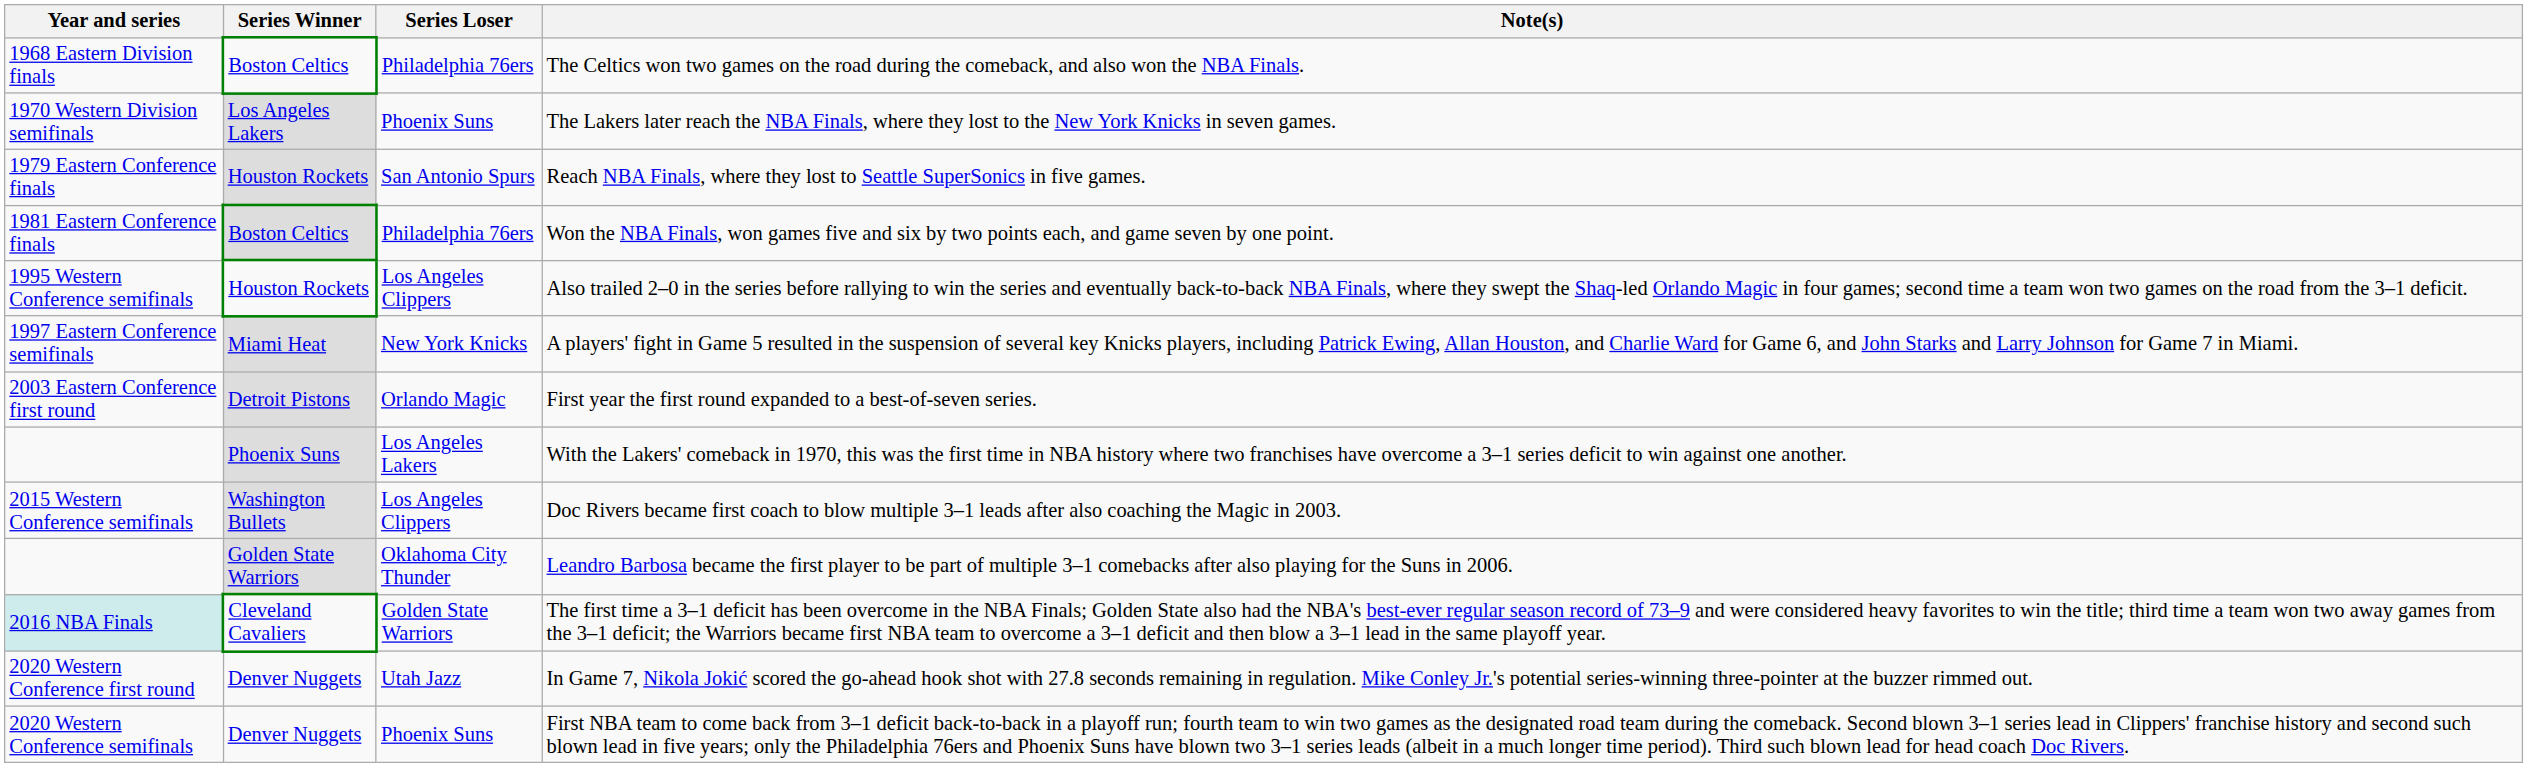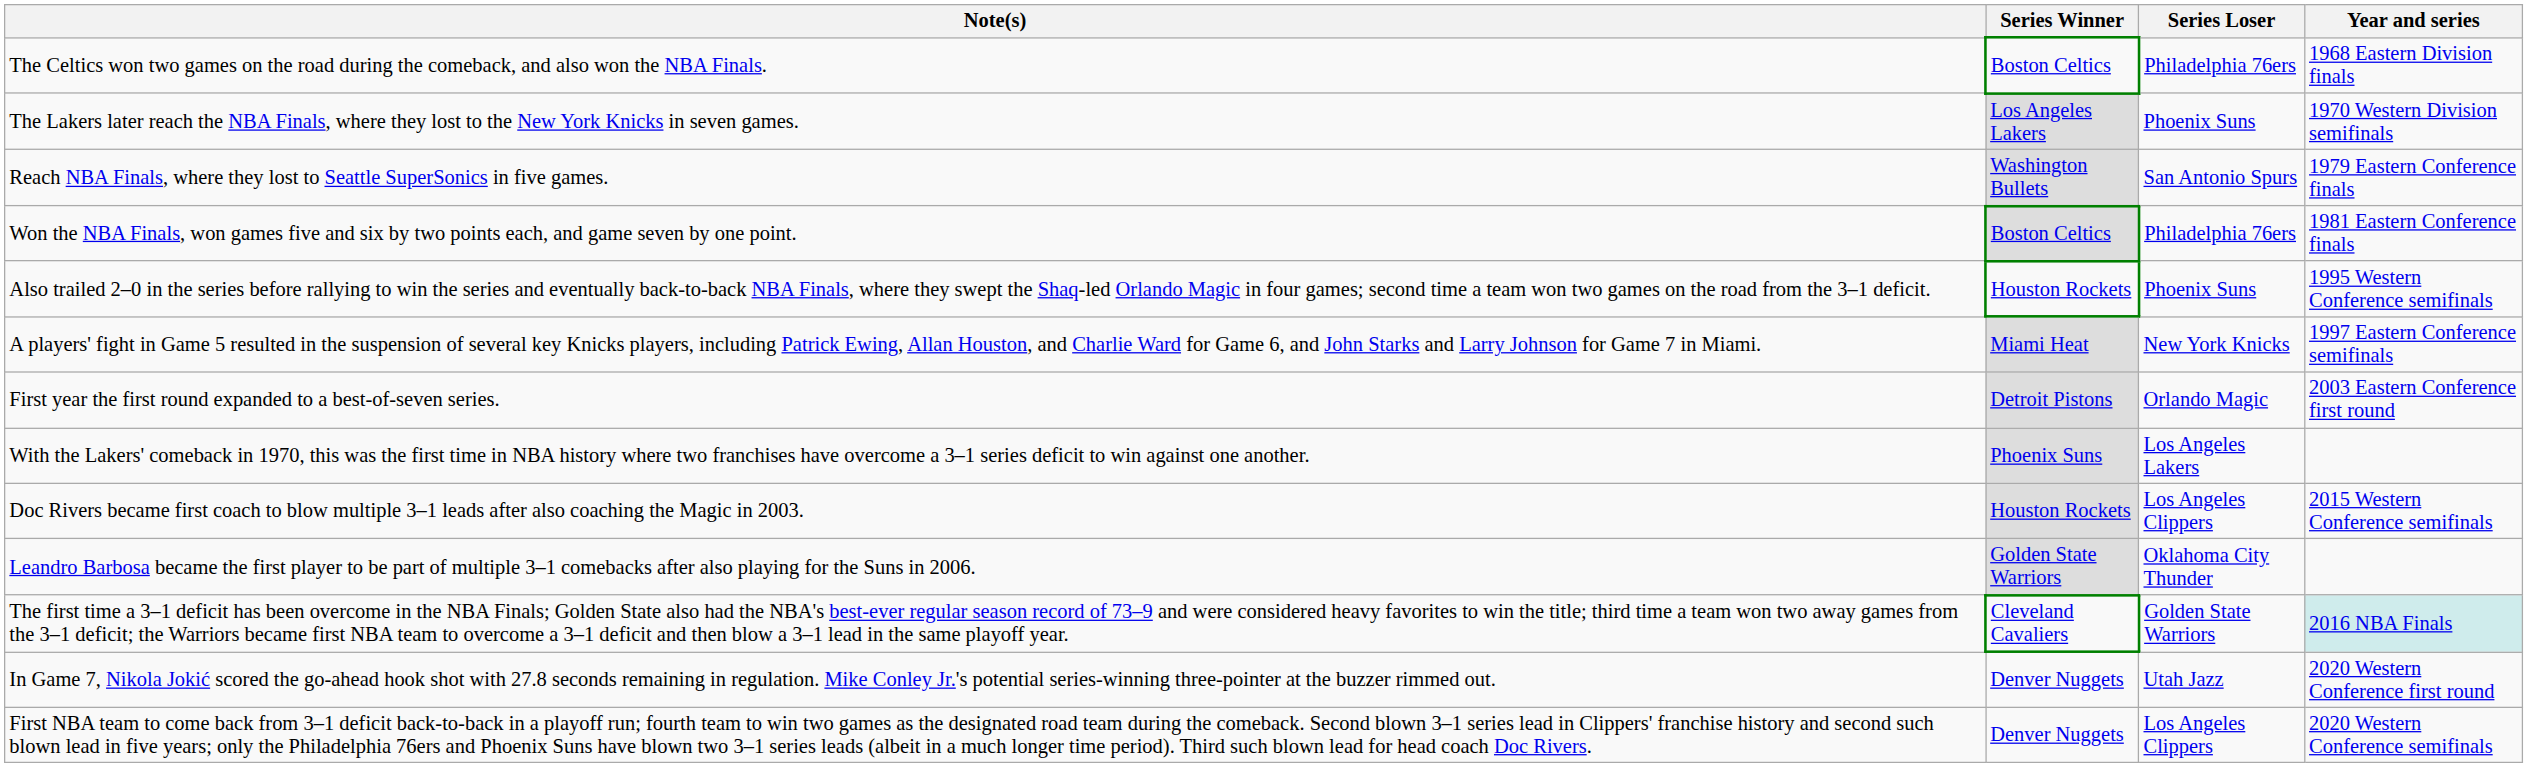columns swapped: (114, 21) <-> (1532, 21)
(298, 176) Houston Rockets -> (2039, 177) Washington Bullets
(433, 288) Los Angeles Clippers -> (2200, 288) Phoenix Suns
(276, 510) Washington Bullets -> (2060, 510) Houston Rockets
(437, 734) Phoenix Suns -> (2194, 734) Los Angeles Clippers
